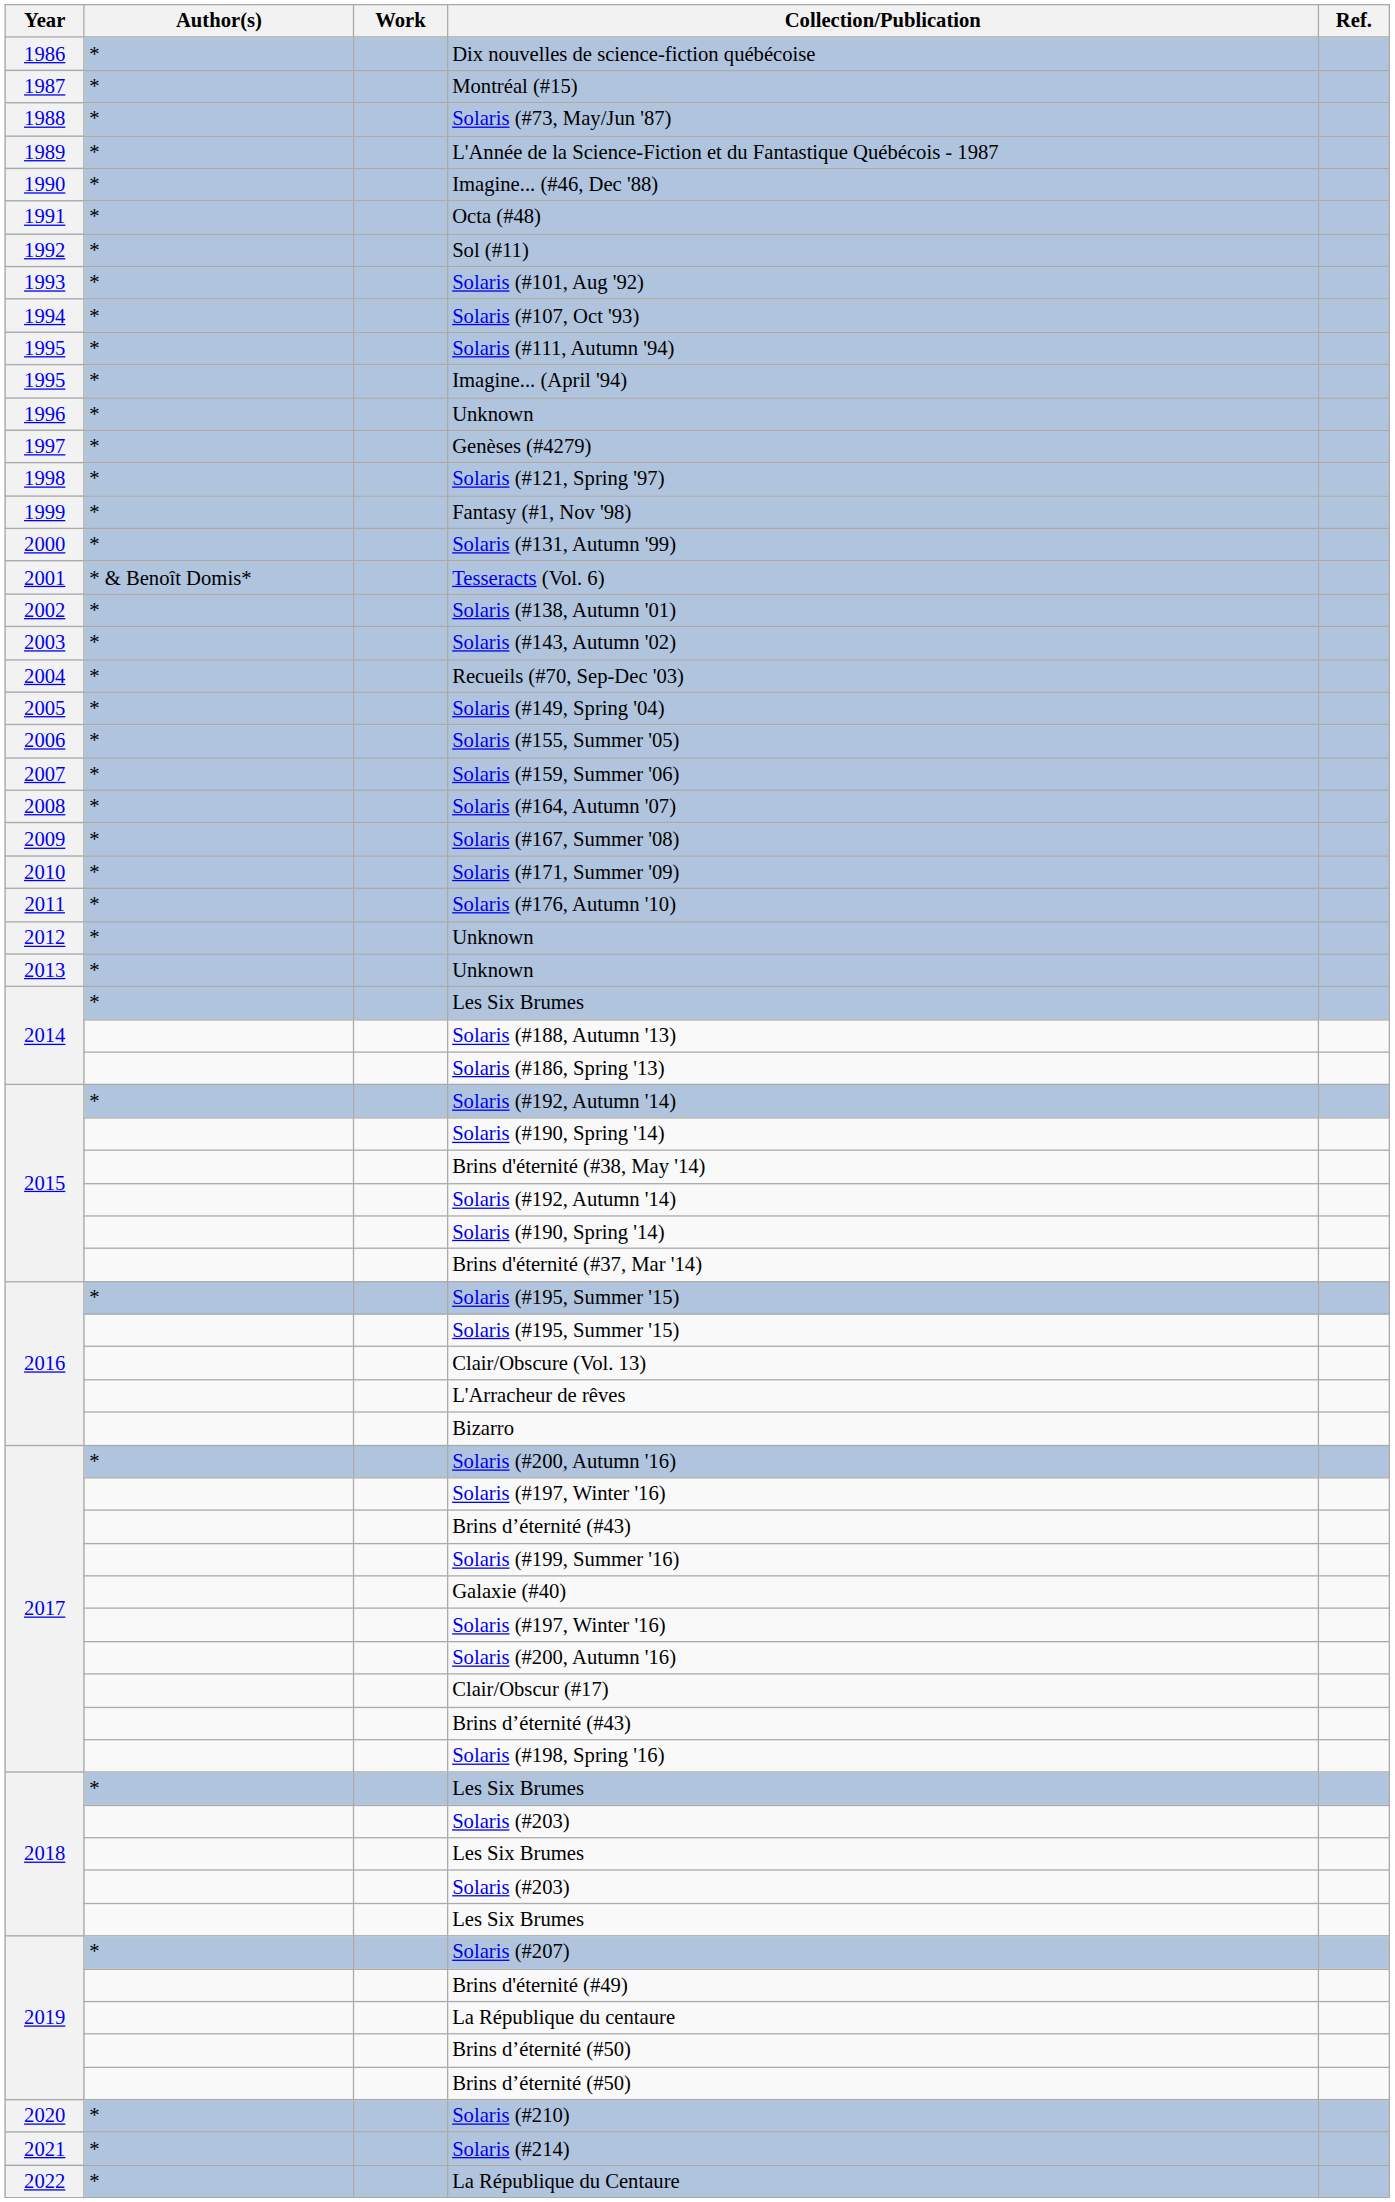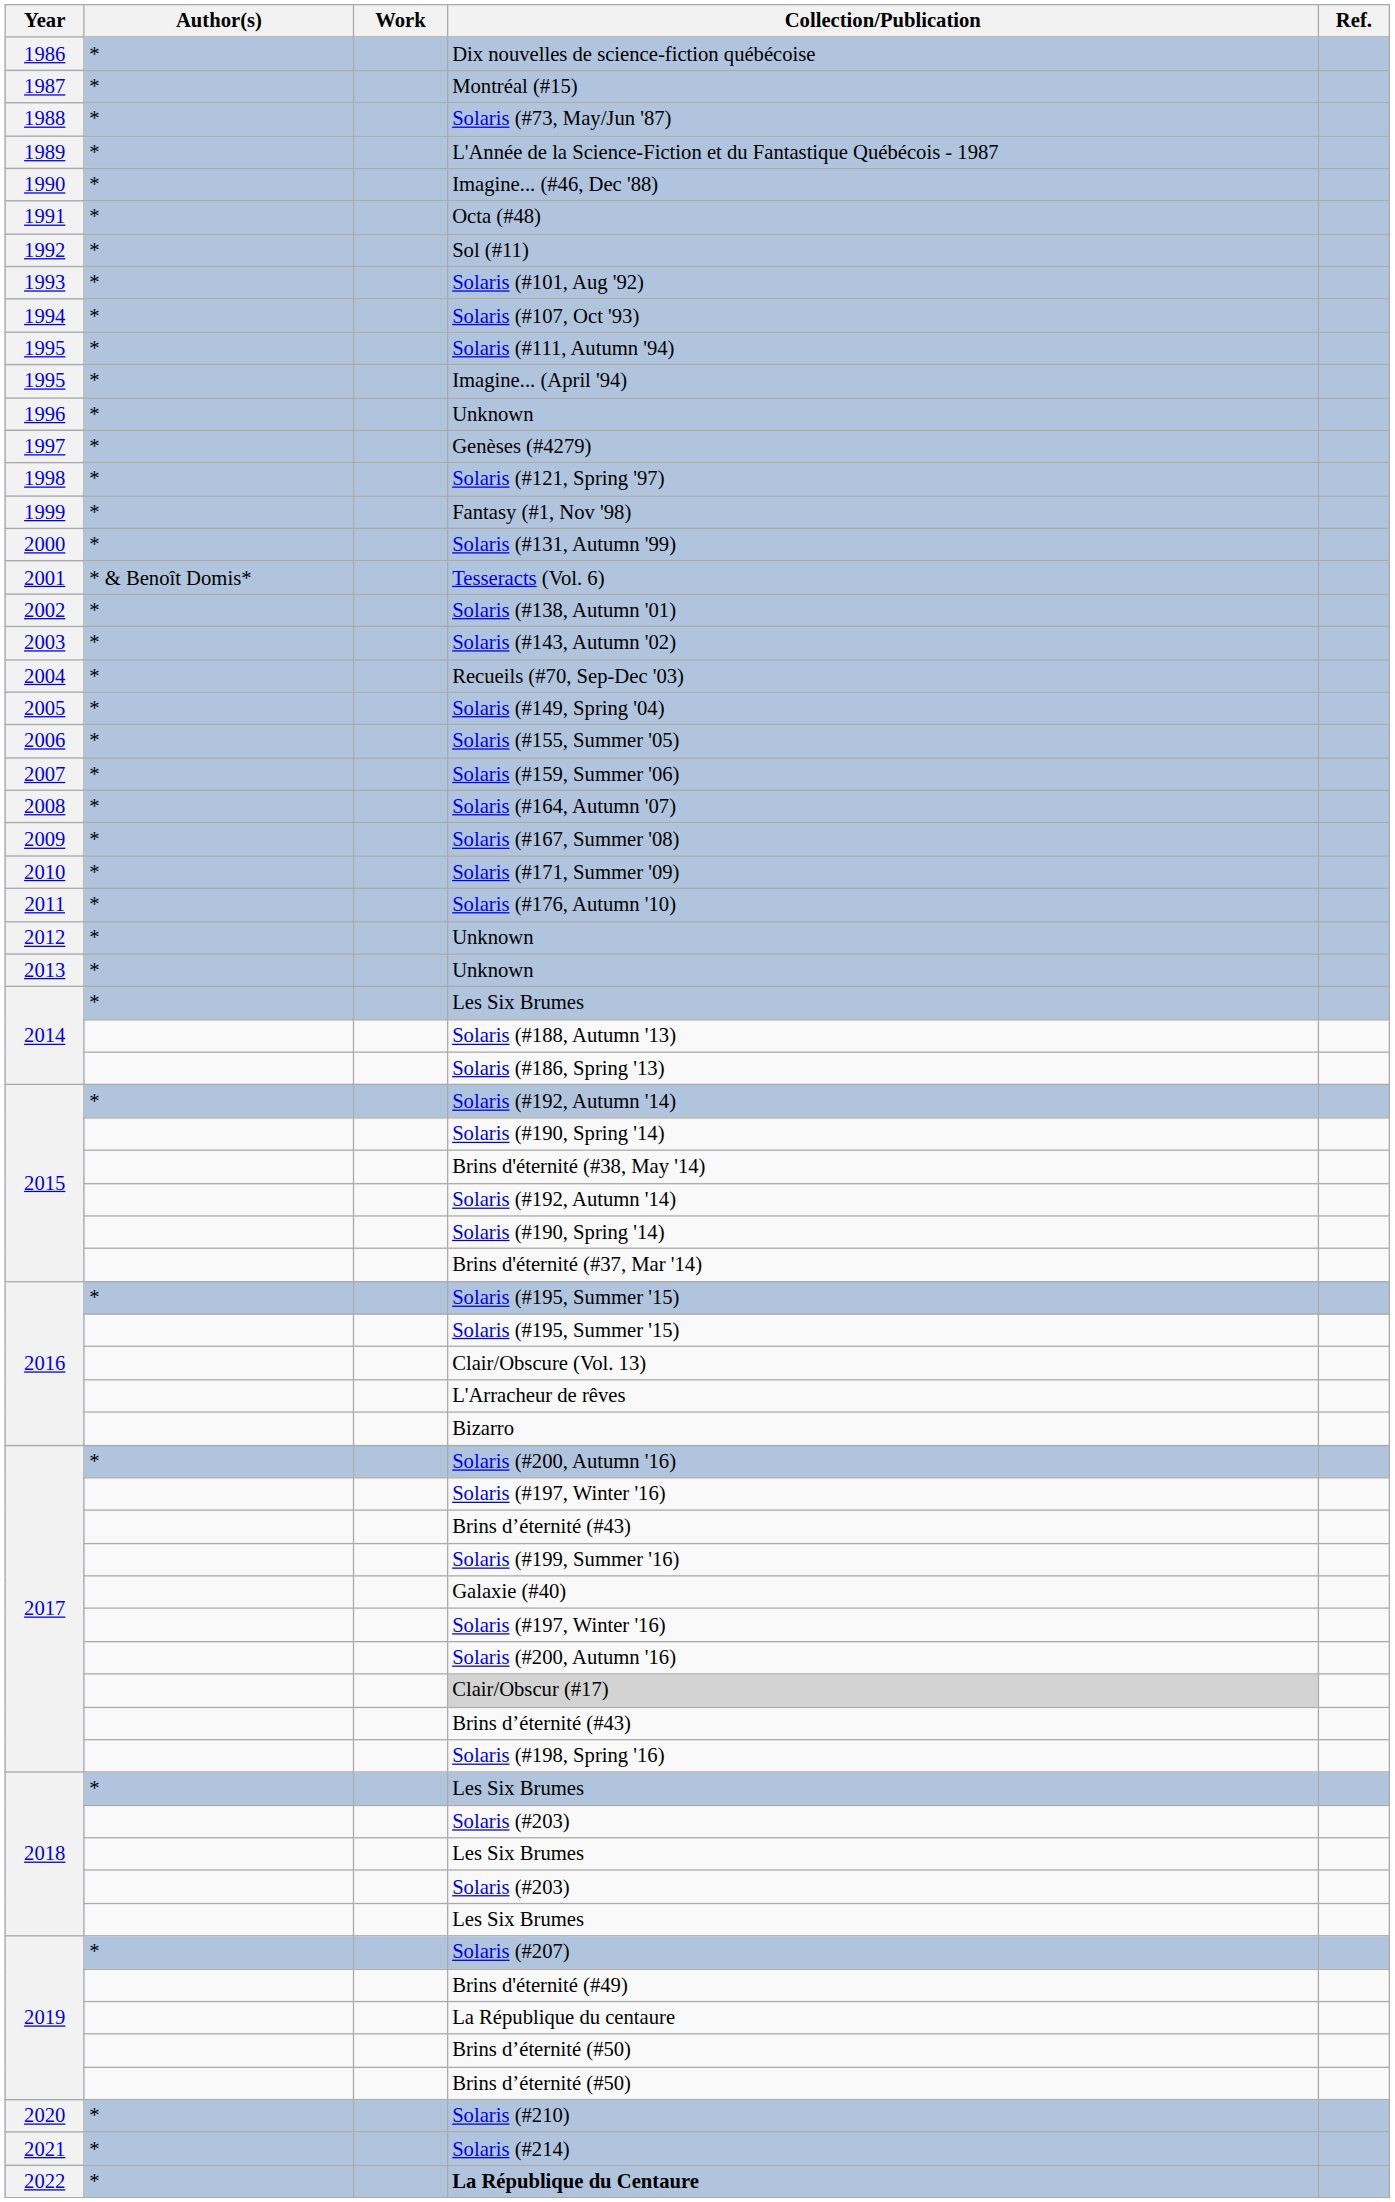(530, 1690) no background -> (530, 1690) lightgrey background
(566, 2181) normal -> (576, 2181) bold
